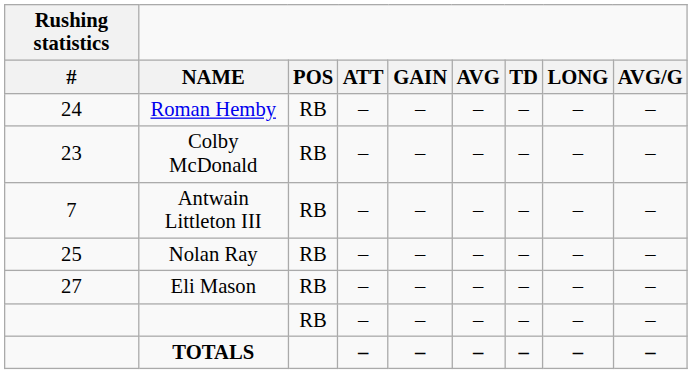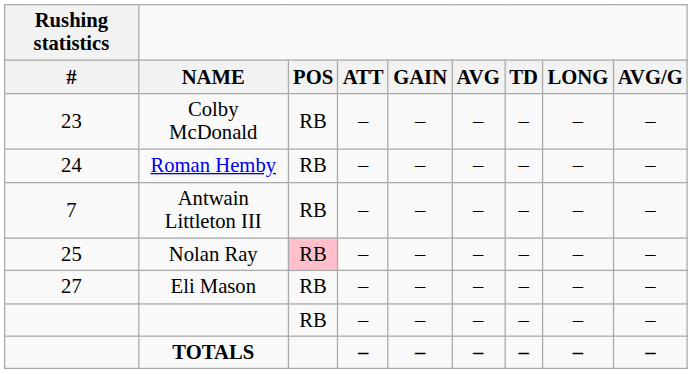rows swapped: (213, 109) <-> (213, 153)
(313, 254) no background -> (313, 254) pink background
